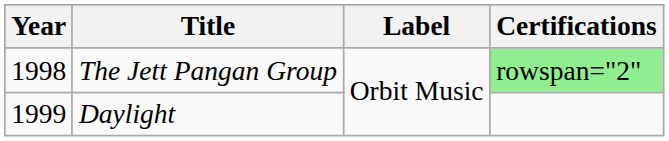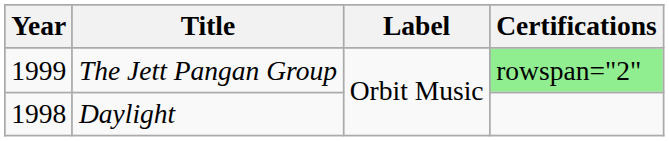(39, 69) 1998 -> (39, 69) 1999
(39, 113) 1999 -> (39, 113) 1998
